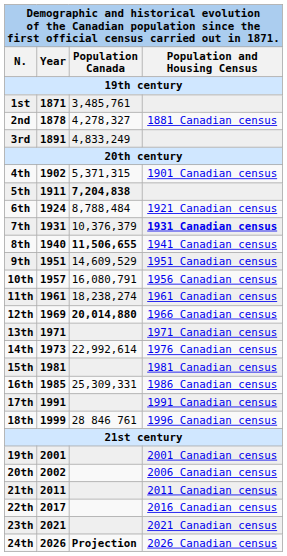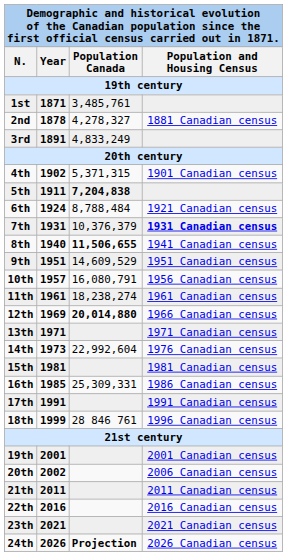(104, 350) 22,992,614 -> (104, 350) 22,992,604
(53, 508) 2017 -> (53, 508) 2016
